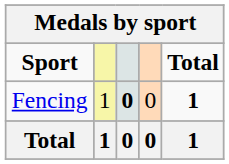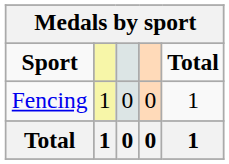(127, 101) bold -> (127, 101) normal
(193, 101) bold -> (193, 101) normal
